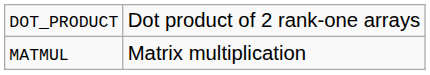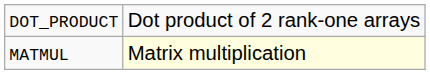(217, 52) no background -> (217, 52) lightyellow background
